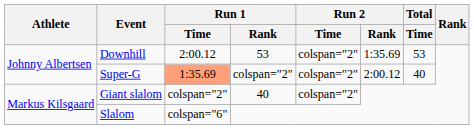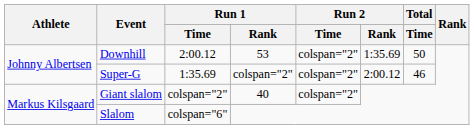(419, 54) 53 -> (419, 54) 50
(197, 74) lightsalmon background -> (197, 74) no background
(419, 74) 40 -> (419, 74) 46
